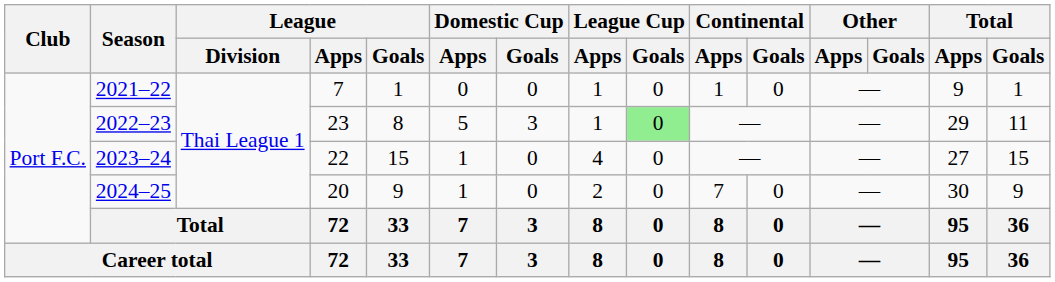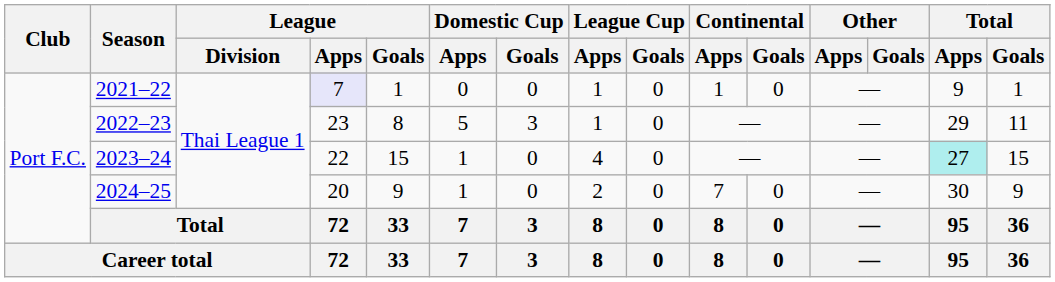(338, 89) no background -> (338, 89) lavender background
(658, 123) lightgreen background -> (658, 123) no background
(958, 157) no background -> (958, 157) paleturquoise background
